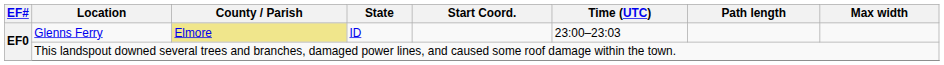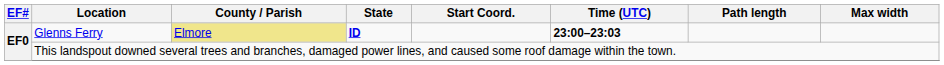(355, 32) normal -> (355, 32) bold
(588, 32) normal -> (587, 32) bold
